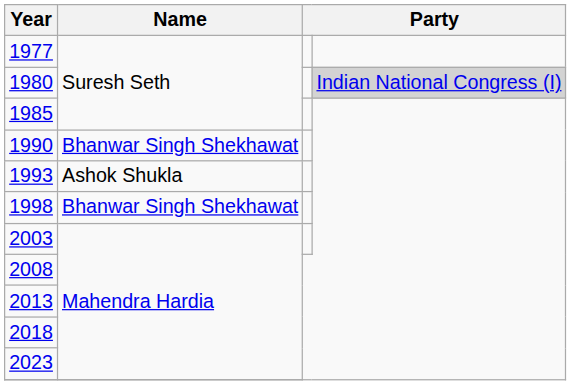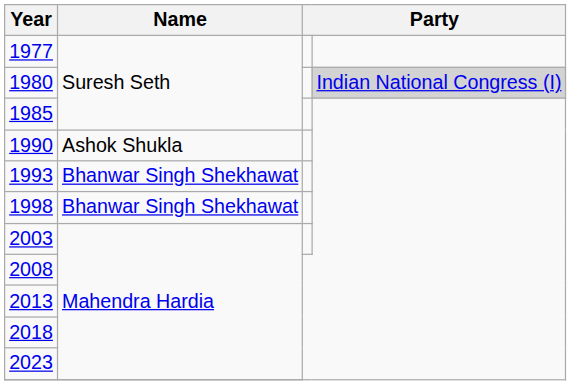(180, 144) Bhanwar Singh Shekhawat -> (122, 144) Ashok Shukla
(122, 176) Ashok Shukla -> (180, 176) Bhanwar Singh Shekhawat
